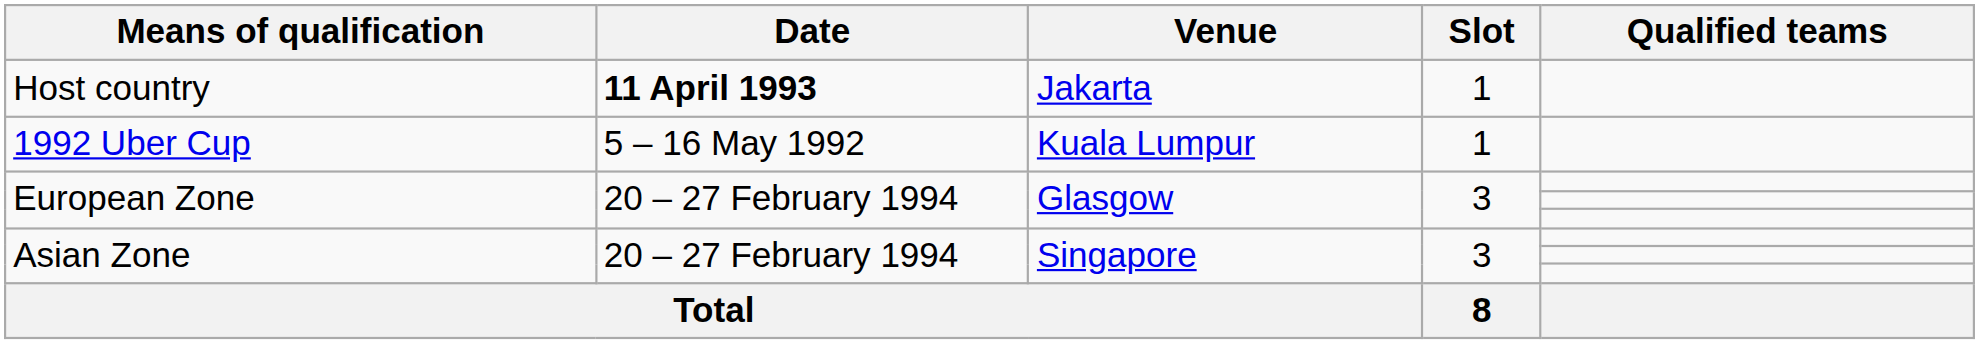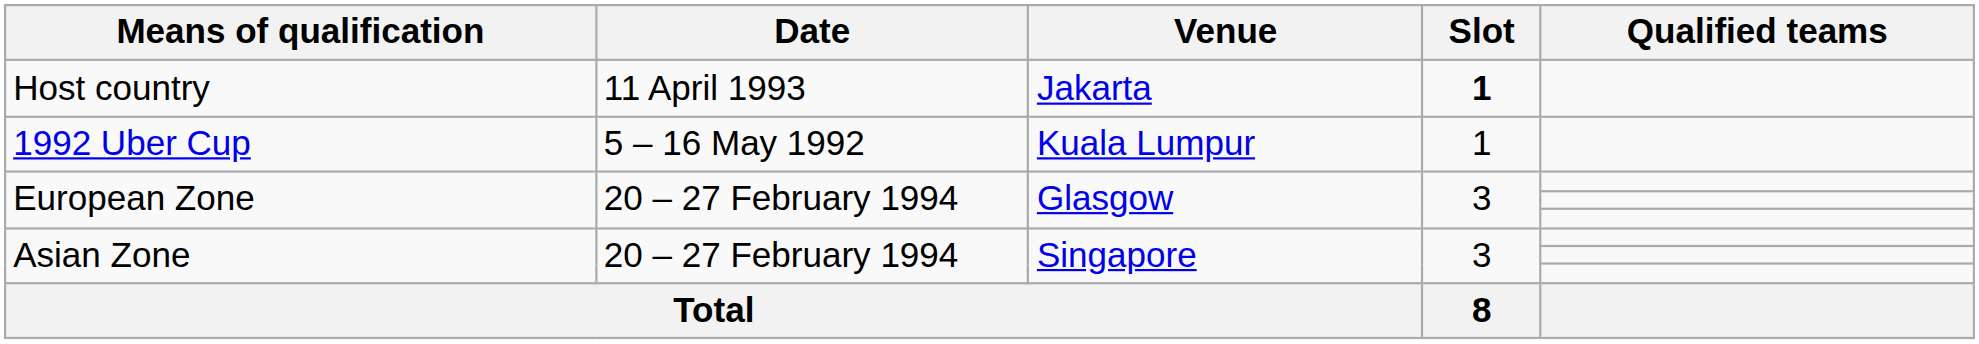(710, 87) bold -> (705, 87) normal
(1482, 87) normal -> (1482, 87) bold
